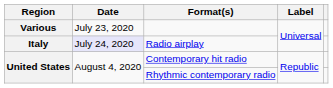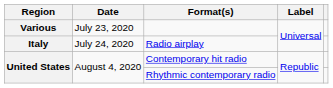(104, 43) lavender background -> (104, 43) no background
